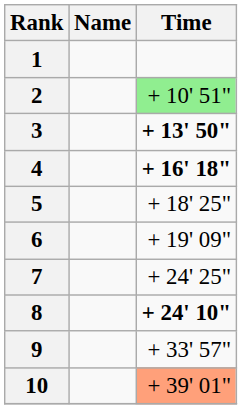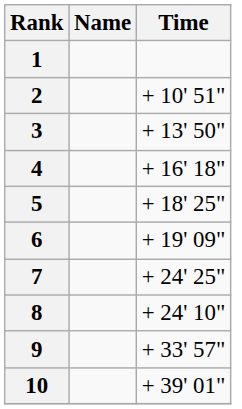(189, 95) lightgreen background -> (183, 95) no background
(186, 131) bold -> (183, 131) normal
(186, 167) bold -> (183, 167) normal
(186, 312) bold -> (183, 312) normal
(189, 385) lightsalmon background -> (183, 385) no background
